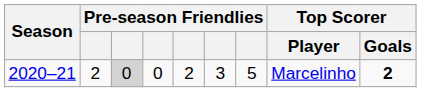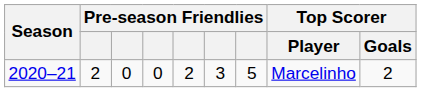(127, 73) lightgrey background -> (127, 73) no background
(388, 73) bold -> (388, 73) normal
